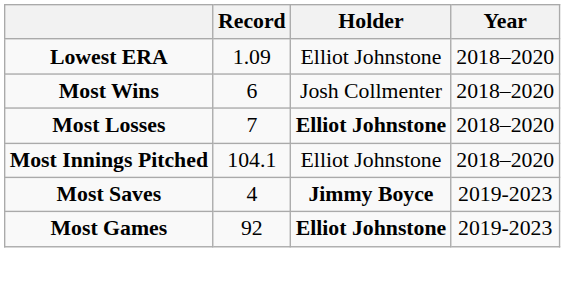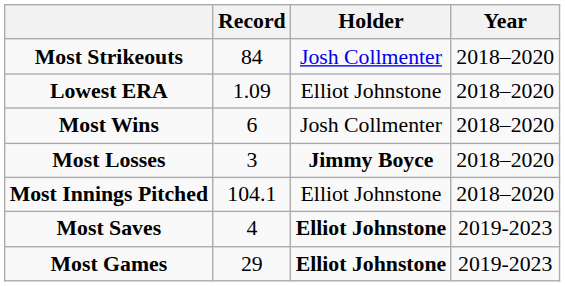+ row: (109, 56)
(252, 125) 7 -> (252, 159) 3
(371, 125) Elliot Johnstone -> (371, 159) Jimmy Boyce
(371, 194) Jimmy Boyce -> (371, 228) Elliot Johnstone
(252, 228) 92 -> (252, 263) 29
